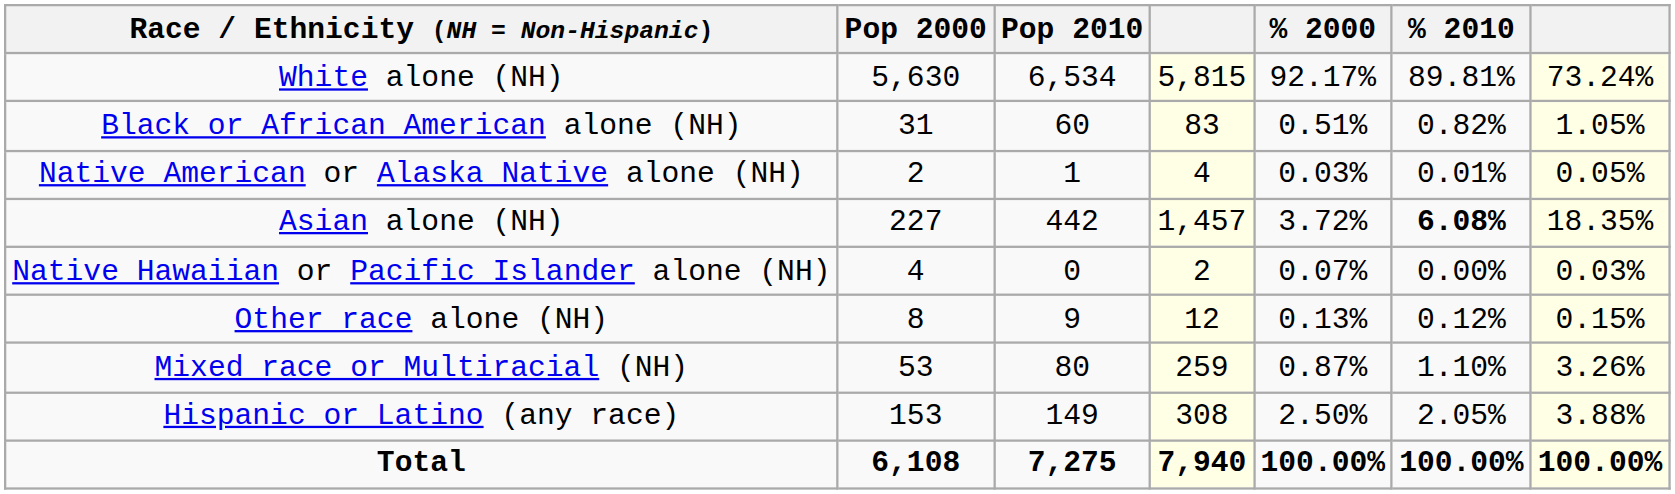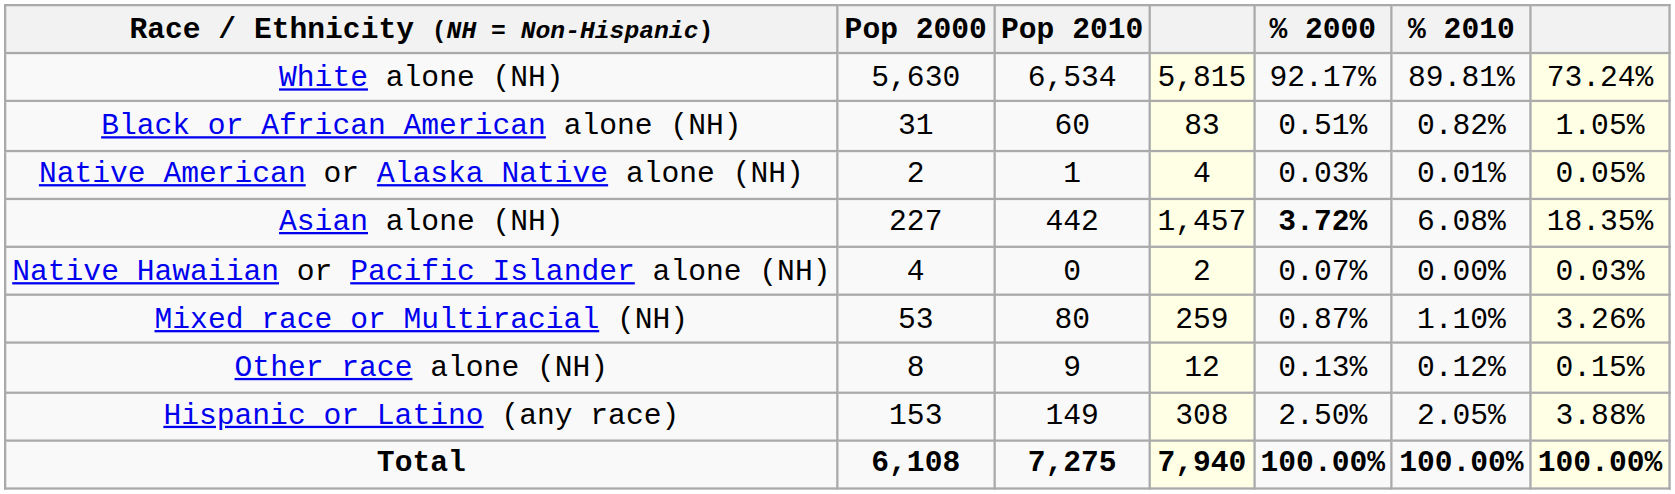(1323, 223) normal -> (1323, 223) bold
(1461, 223) bold -> (1461, 223) normal
rows swapped: (421, 319) <-> (421, 367)
